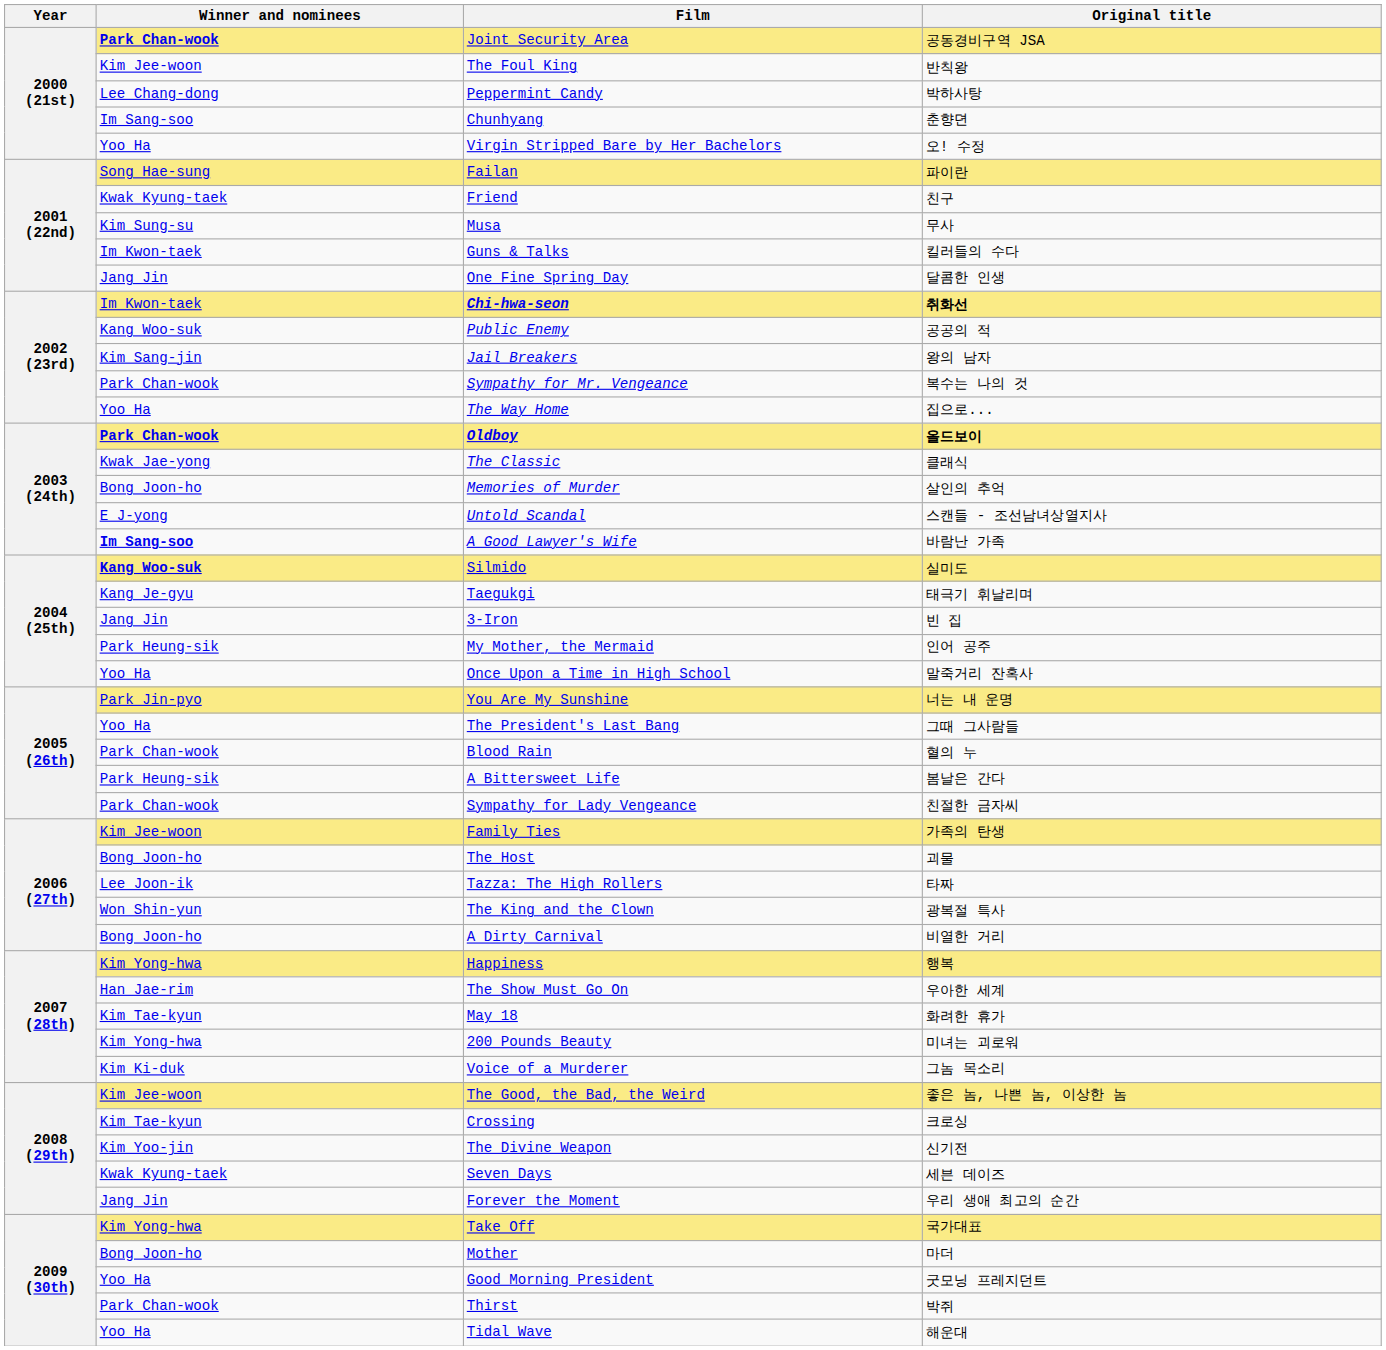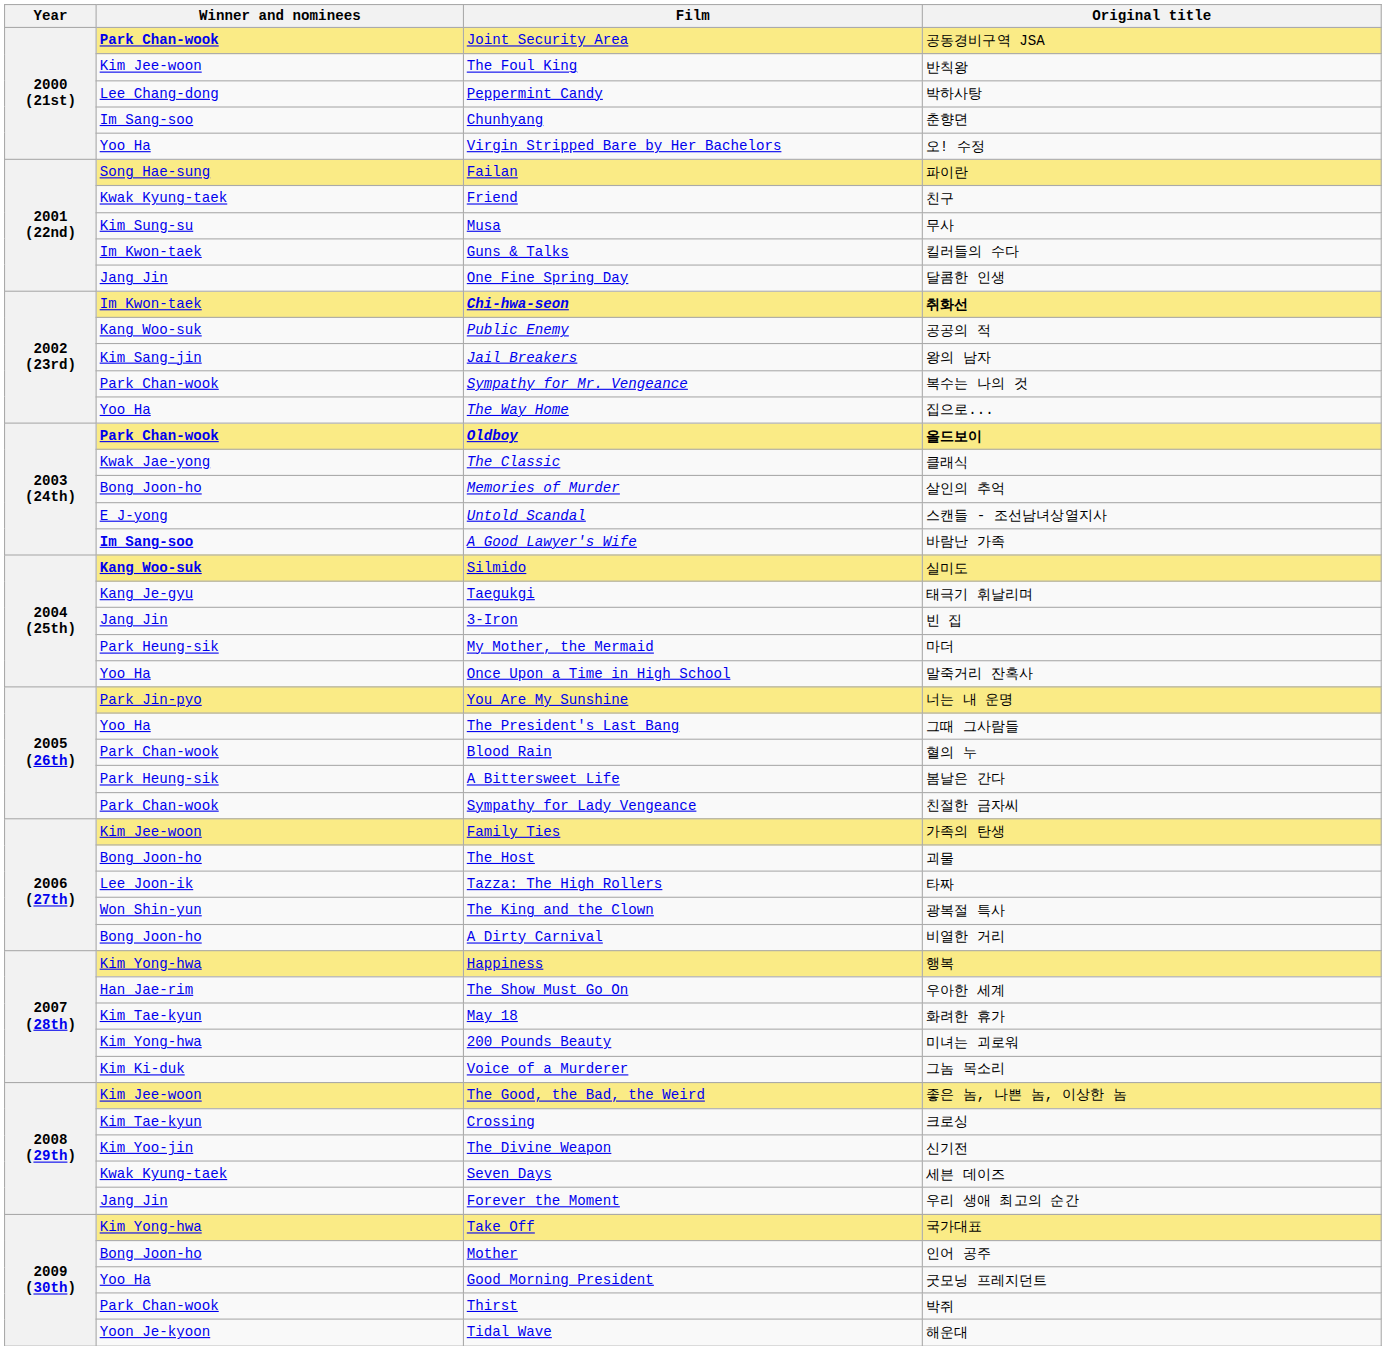(958, 648) 인어 공주 -> (940, 648) 마더
(940, 1254) 마더 -> (958, 1254) 인어 공주
(125, 1333) Yoo Ha -> (155, 1333) Yoon Je-kyoon
